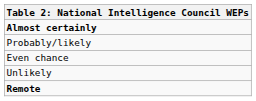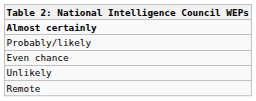(23, 88) bold -> (23, 88) normal
